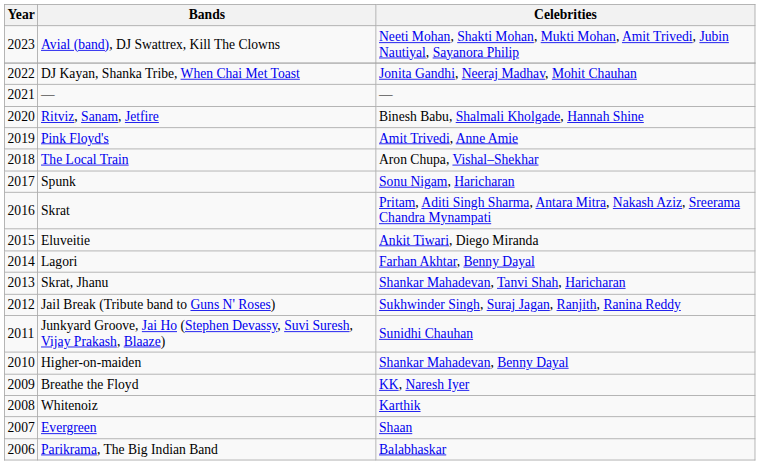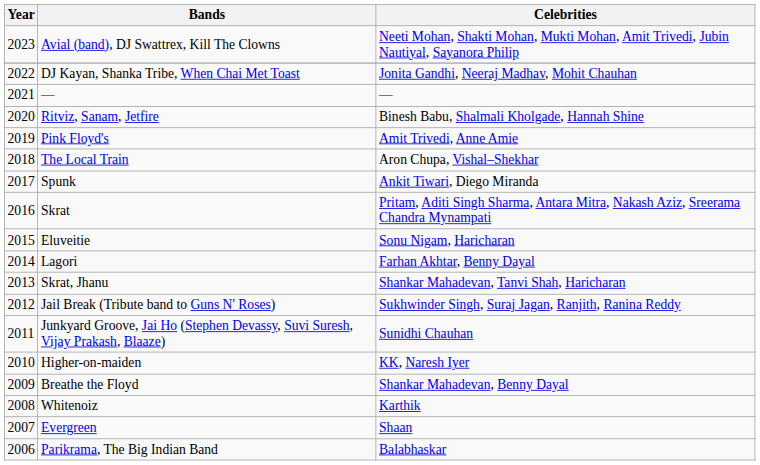(447, 181) Sonu Nigam, Haricharan -> (459, 181) Ankit Tiwari, Diego Miranda
(459, 240) Ankit Tiwari, Diego Miranda -> (447, 240) Sonu Nigam, Haricharan
(474, 363) Shankar Mahadevan, Benny Dayal -> (424, 363) KK, Naresh Iyer
(424, 384) KK, Naresh Iyer -> (474, 384) Shankar Mahadevan, Benny Dayal
